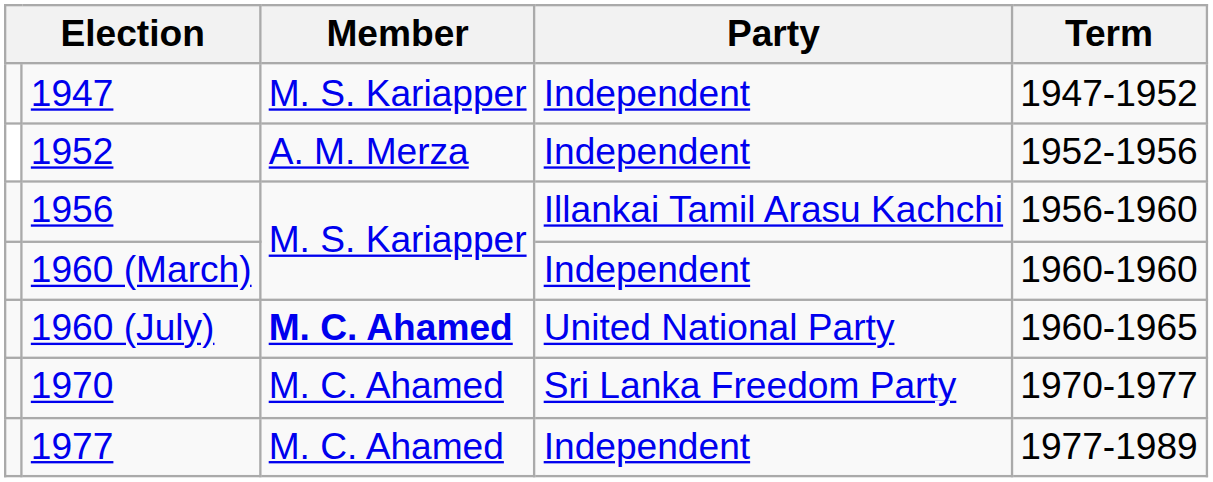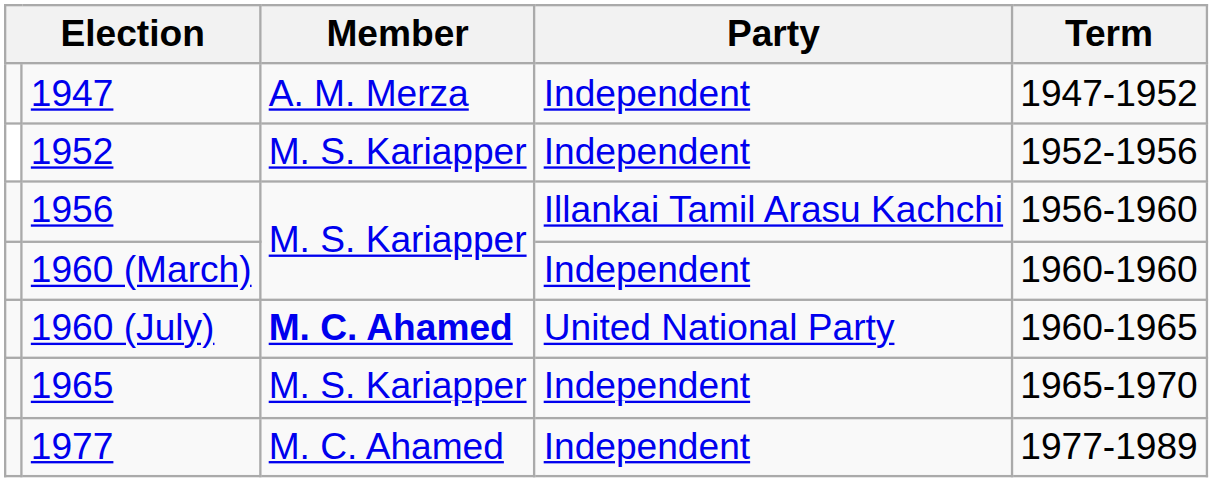(398, 92) M. S. Kariapper -> (369, 92) A. M. Merza
(369, 151) A. M. Merza -> (398, 151) M. S. Kariapper
+ row: (72, 387)
- row: (72, 387)
